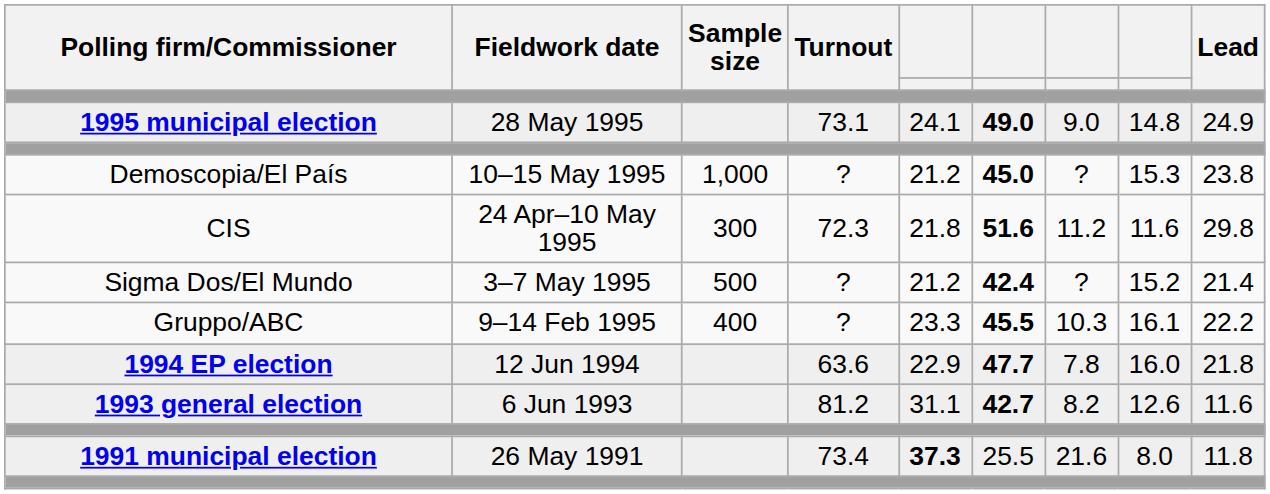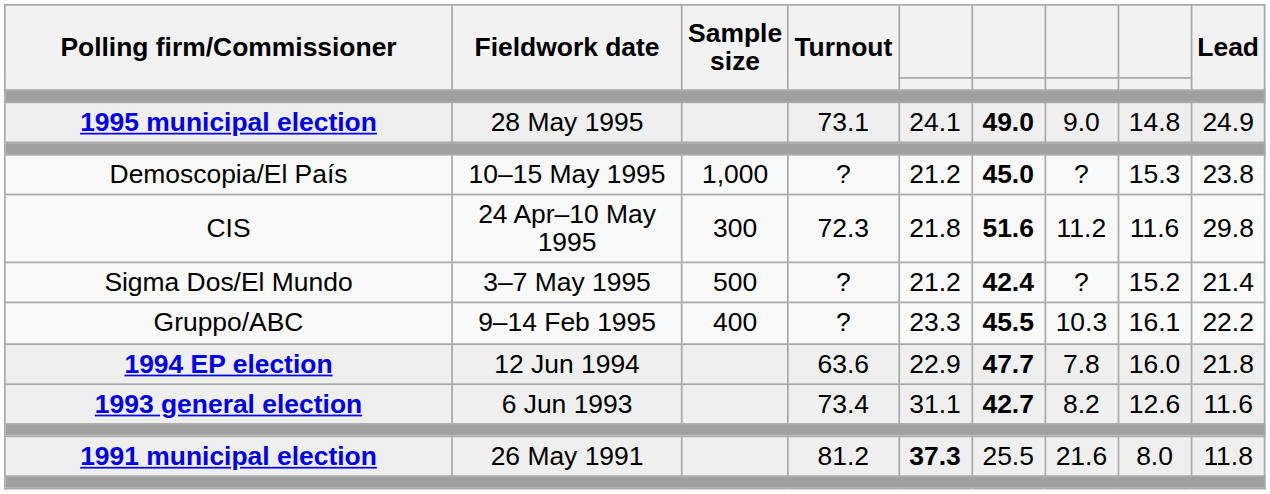(843, 403) 81.2 -> (843, 403) 73.4
(843, 455) 73.4 -> (843, 455) 81.2
